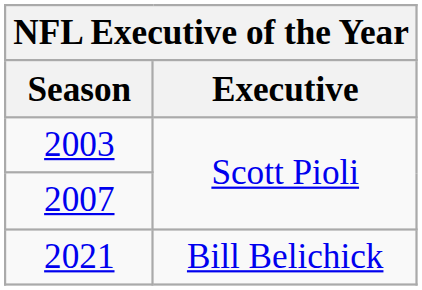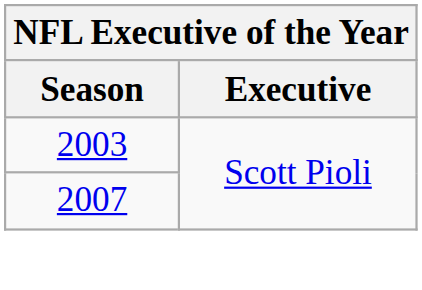- row: (79, 255)
